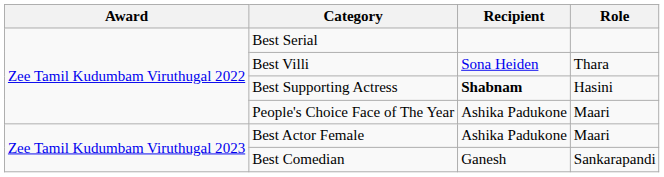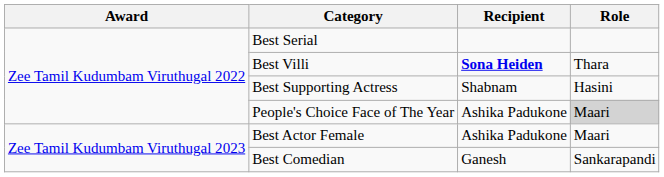(500, 64) normal -> (502, 64) bold
(492, 87) bold -> (489, 87) normal
(592, 111) no background -> (592, 111) lightgrey background
